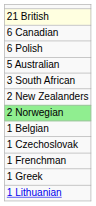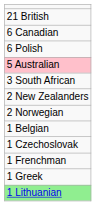(28, 17) lightyellow background -> (28, 17) no background
(33, 65) no background -> (33, 65) pink background
(35, 113) lightgreen background -> (35, 113) no background
(34, 193) no background -> (34, 193) lightgreen background
